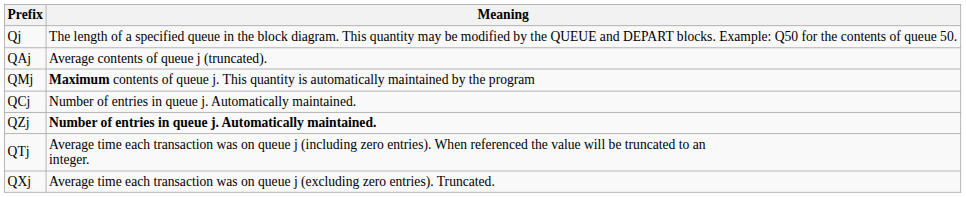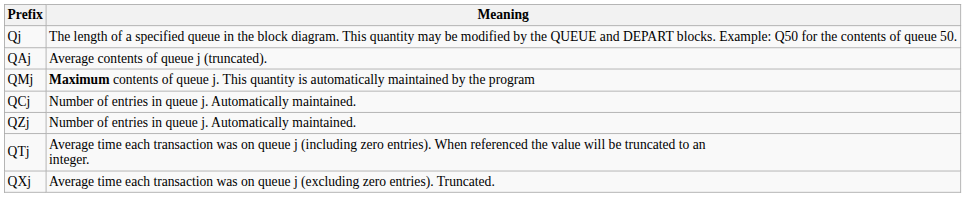(213, 123) bold -> (203, 123) normal
